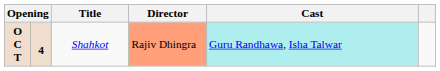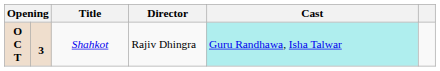(41, 50) 4 -> (41, 50) 3
(164, 44) lightsalmon background -> (164, 44) no background
